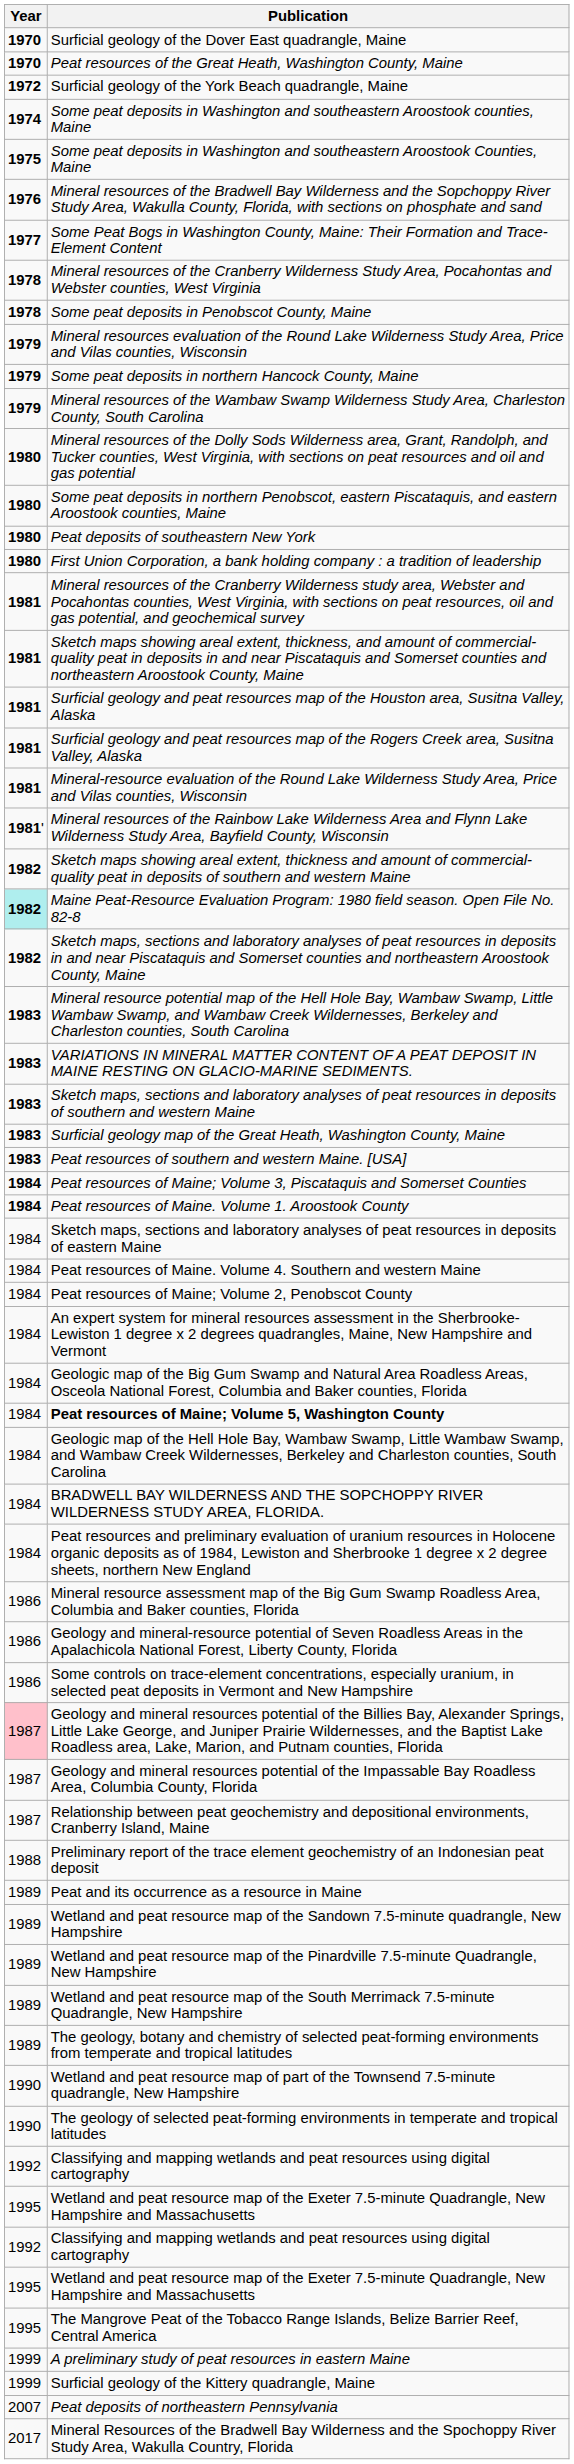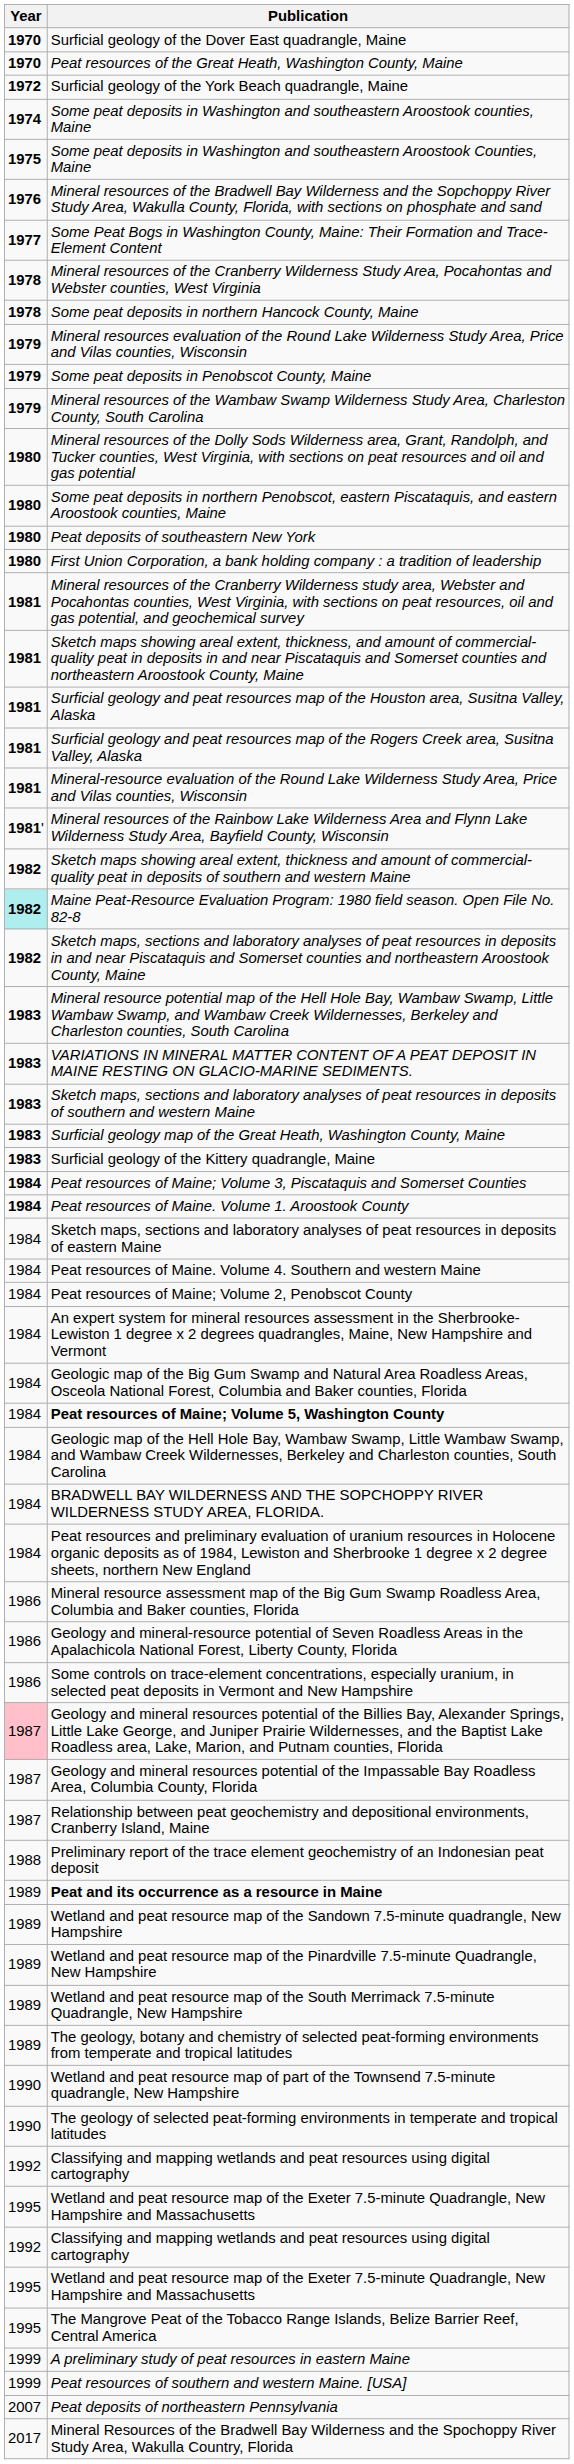(211, 312) Some peat deposits in Penobscot County, Maine -> (235, 312) Some peat deposits in northern Hancock County, Maine
(235, 376) Some peat deposits in northern Hancock County, Maine -> (211, 376) Some peat deposits in Penobscot County, Maine
(229, 1159) Peat resources of southern and western Maine. [USA] -> (213, 1159) Surficial geology of the Kittery quadrangle, Maine
(206, 1892) normal -> (217, 1892) bold
(213, 2383) Surficial geology of the Kittery quadrangle, Maine -> (229, 2383) Peat resources of southern and western Maine. [USA]
